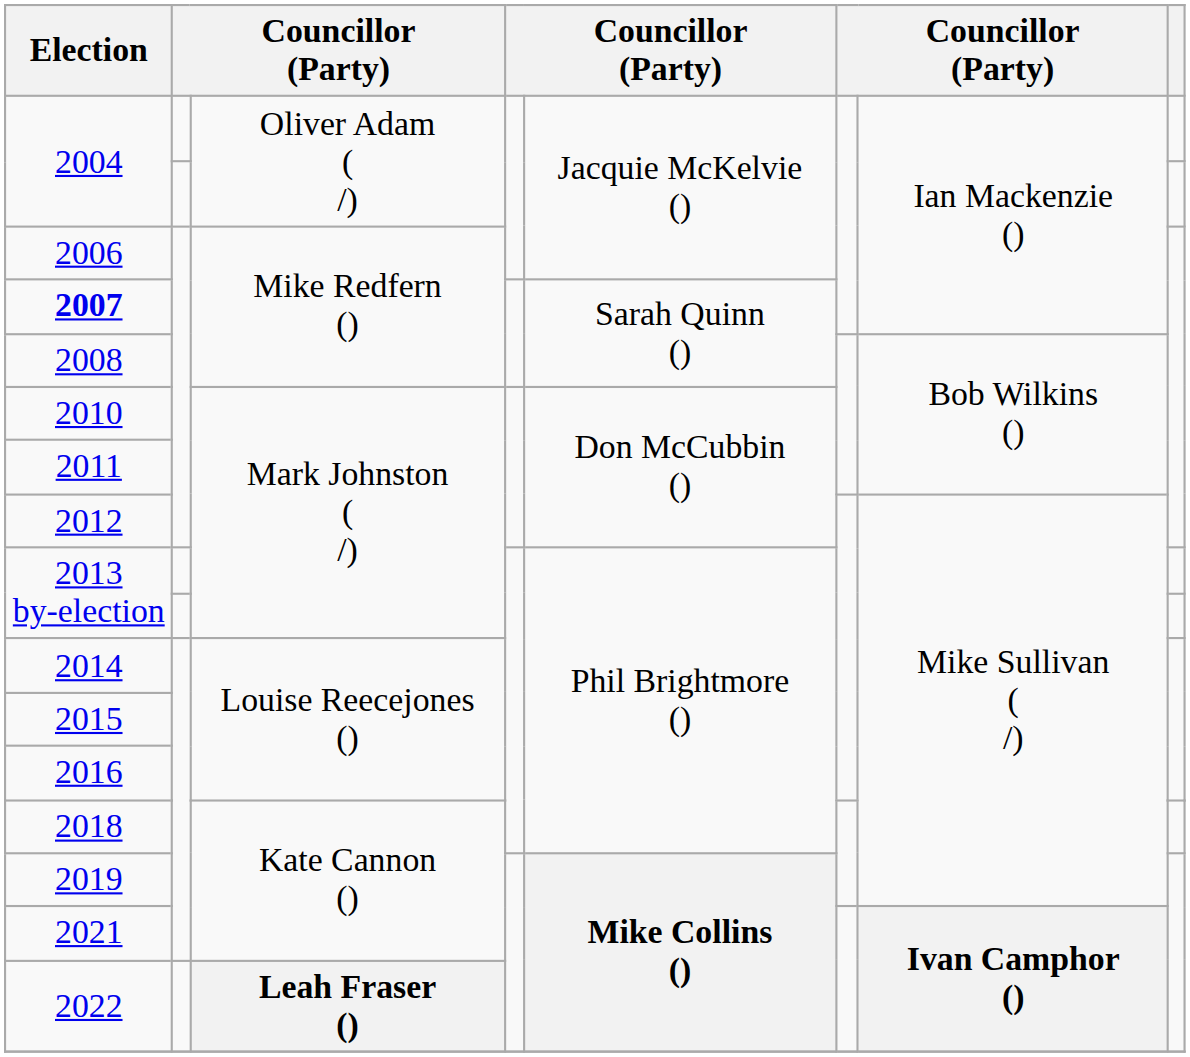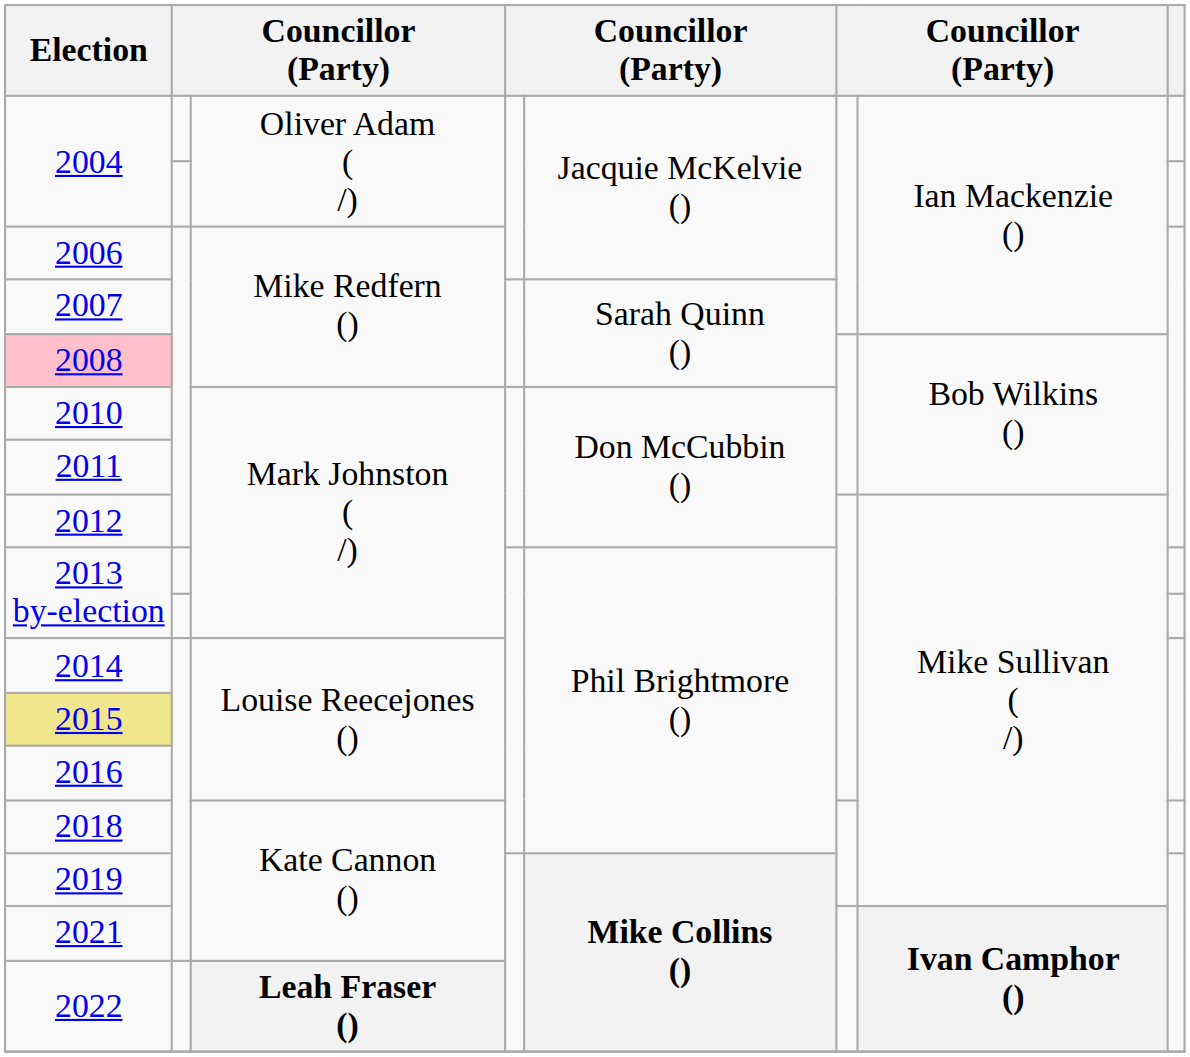(89, 305) bold -> (89, 305) normal
(89, 359) no background -> (89, 359) pink background
(89, 718) no background -> (89, 718) khaki background
